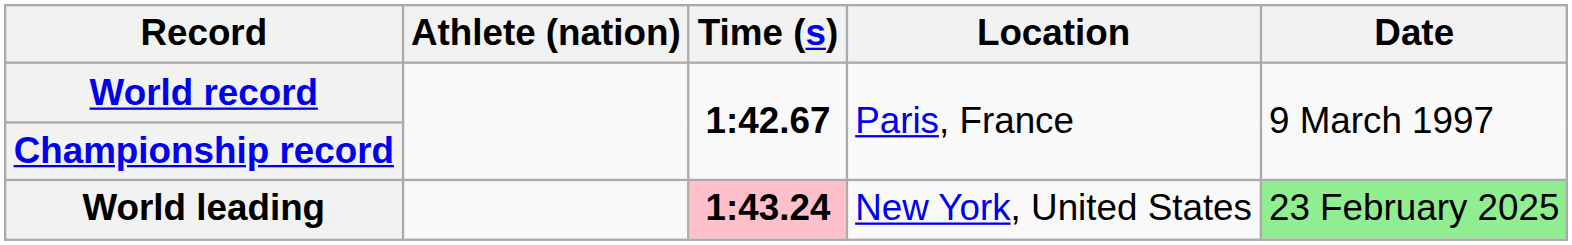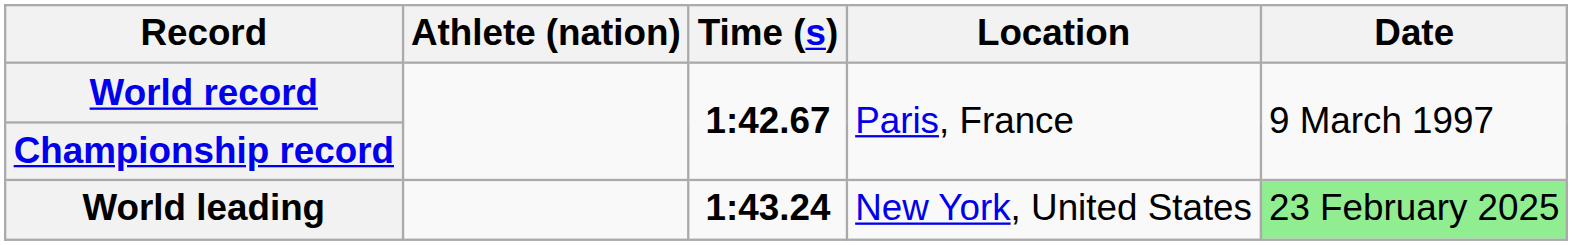(768, 208) pink background -> (768, 208) no background
